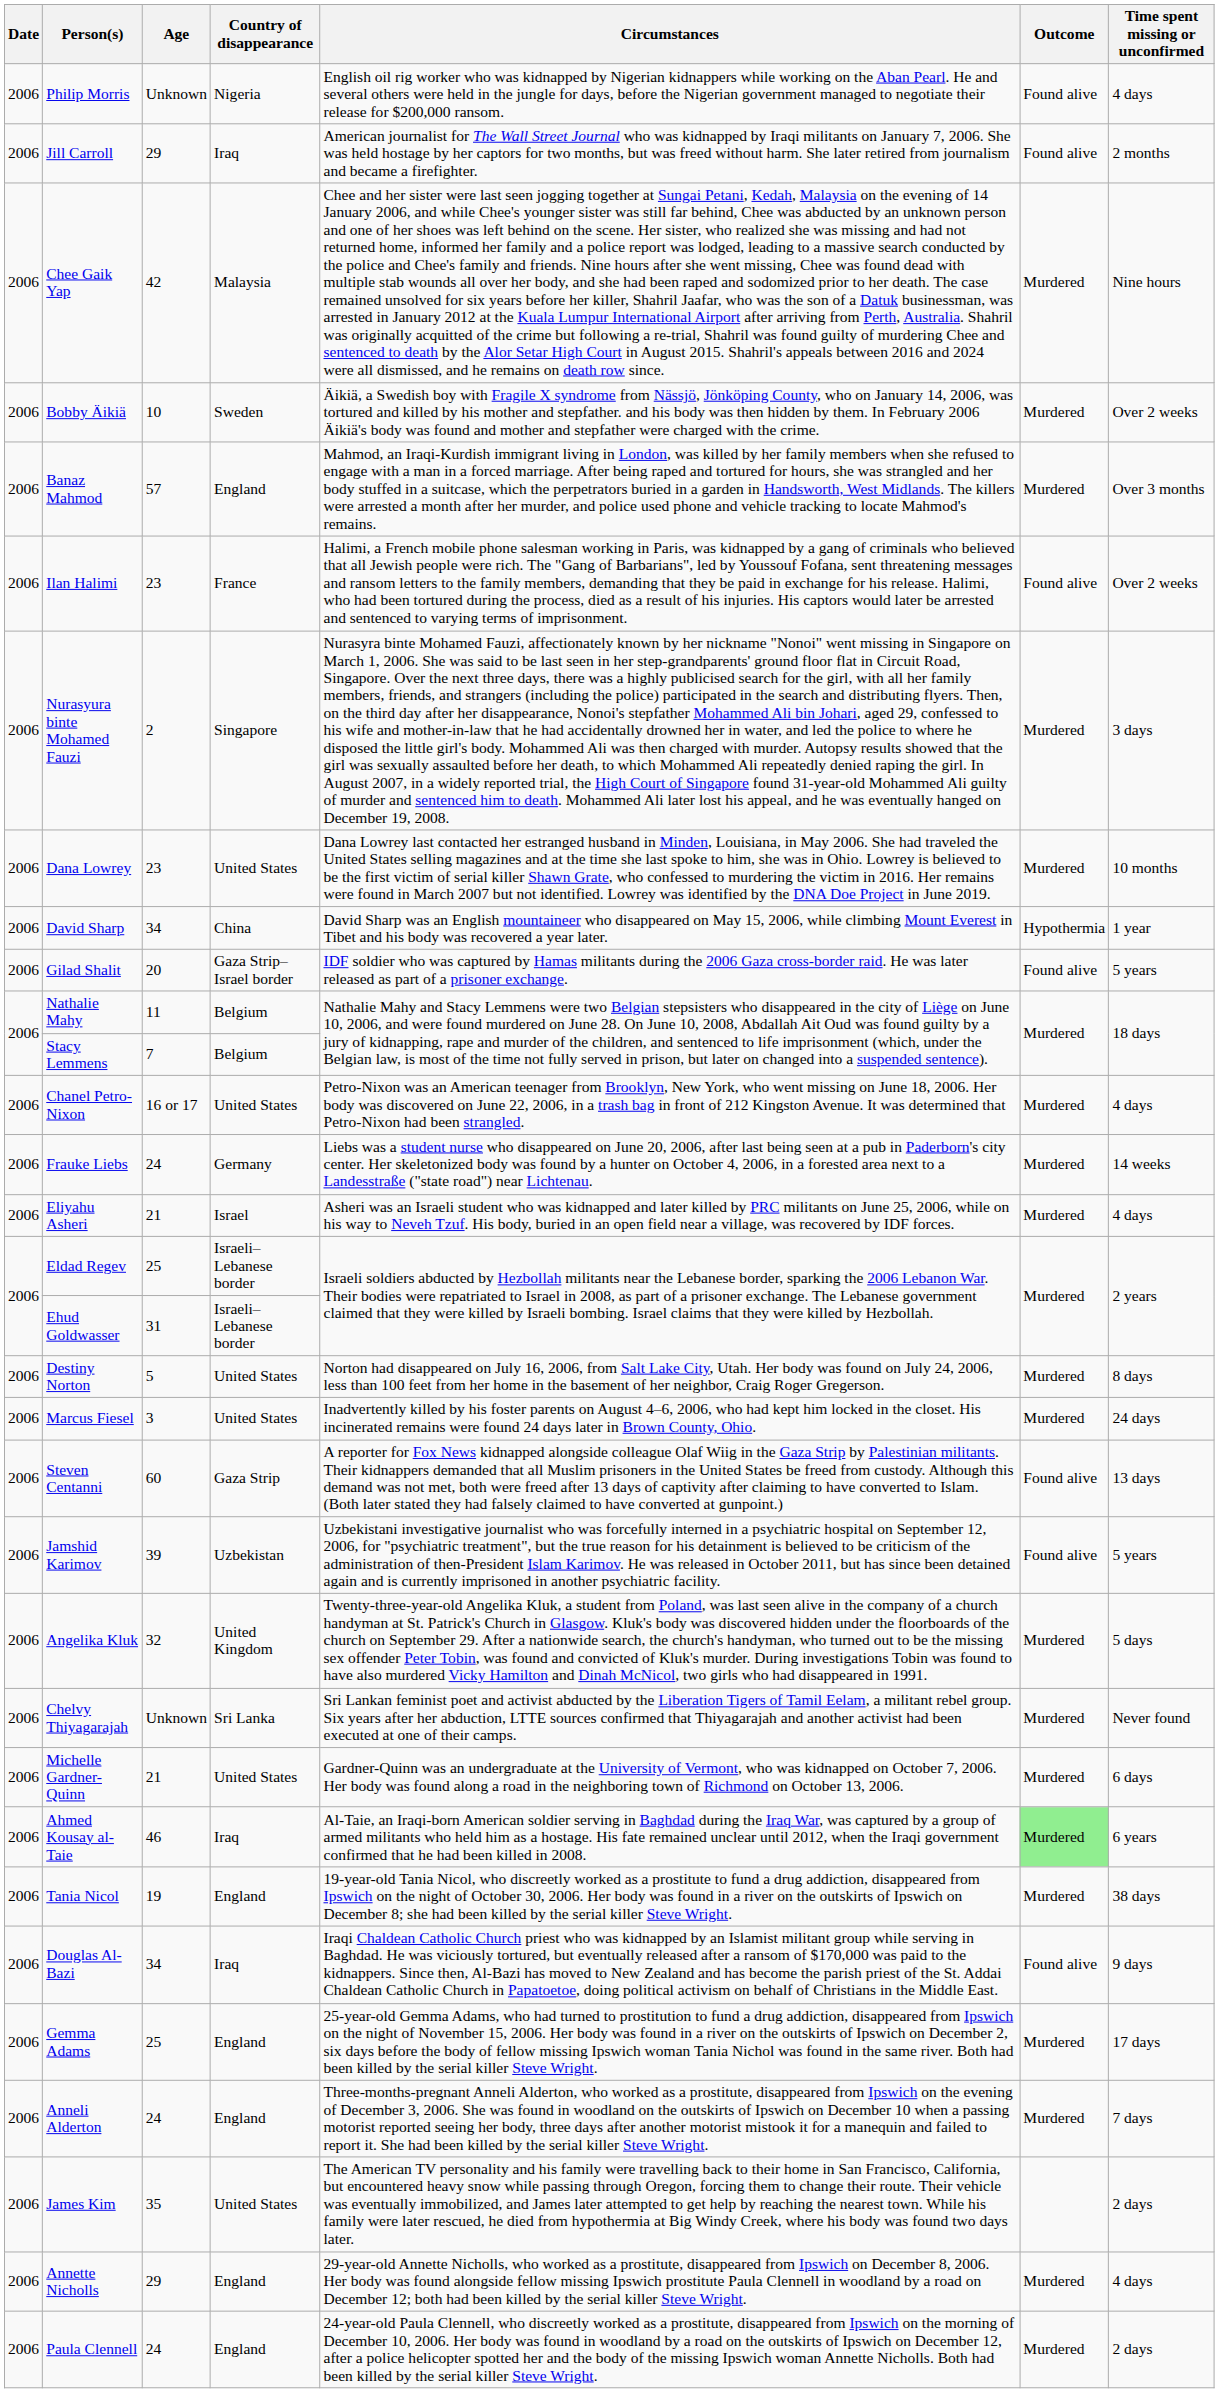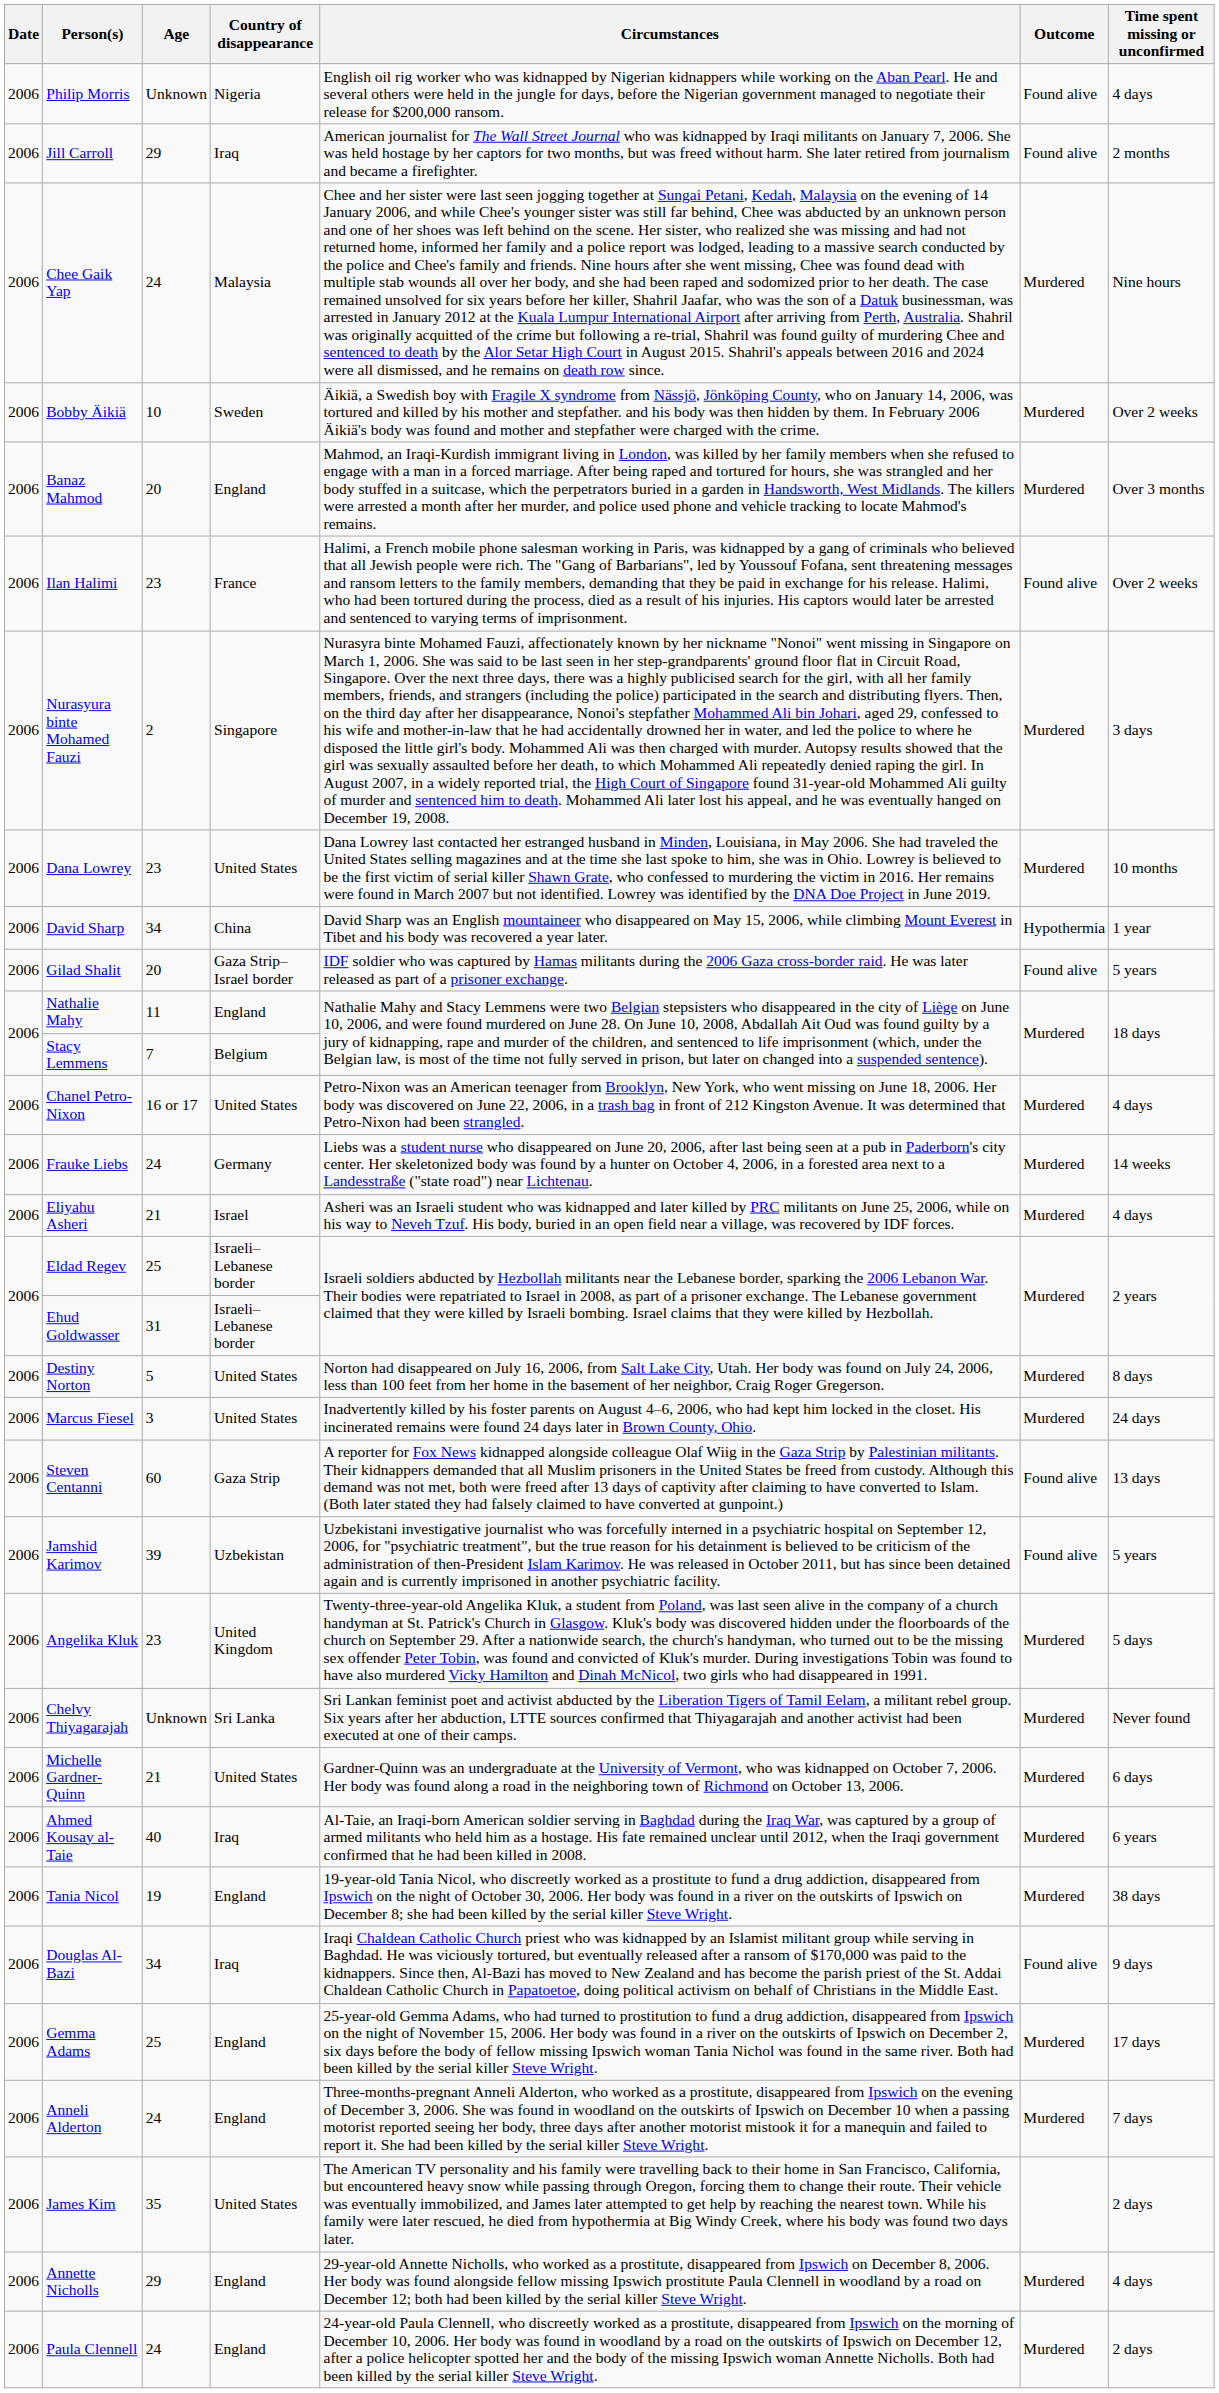(153, 282) 42 -> (153, 282) 24
(153, 489) 57 -> (153, 489) 20
(241, 1012) Belgium -> (240, 1012) England
(153, 1640) 32 -> (153, 1640) 23
(153, 1836) 46 -> (153, 1836) 40
(1054, 1836) lightgreen background -> (1054, 1836) no background
